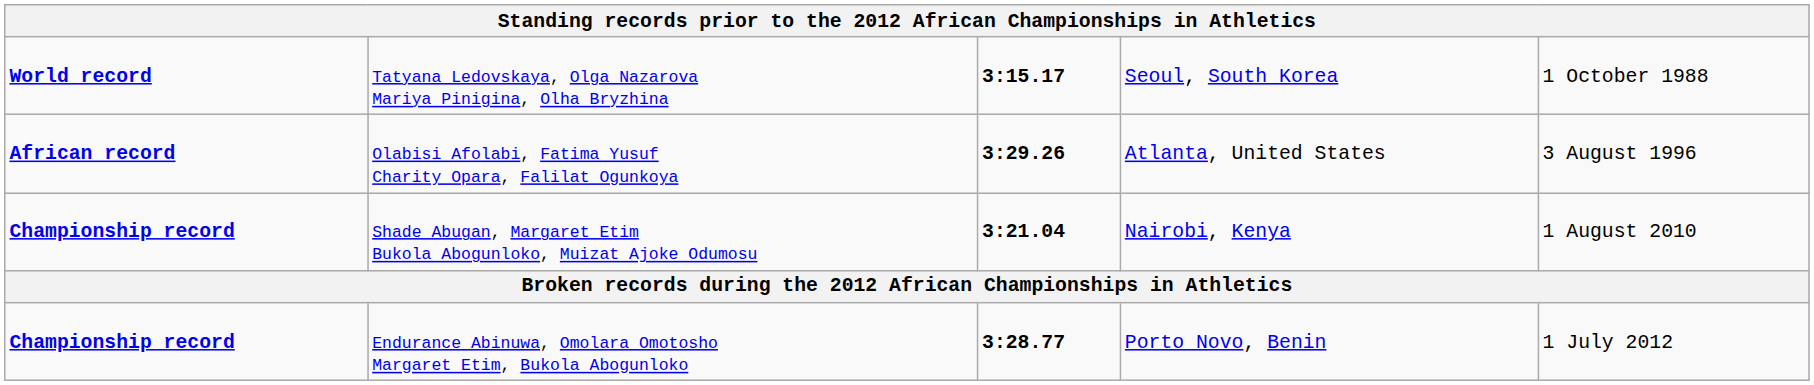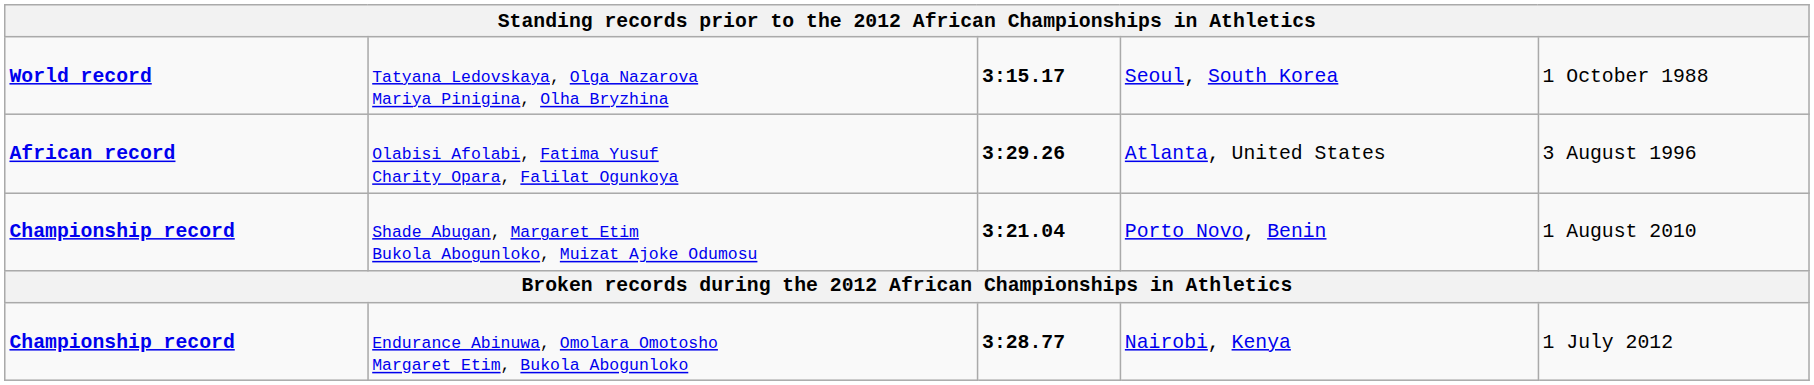(1208, 231) Nairobi, Kenya -> (1226, 231) Porto Novo, Benin
(1226, 341) Porto Novo, Benin -> (1208, 341) Nairobi, Kenya
